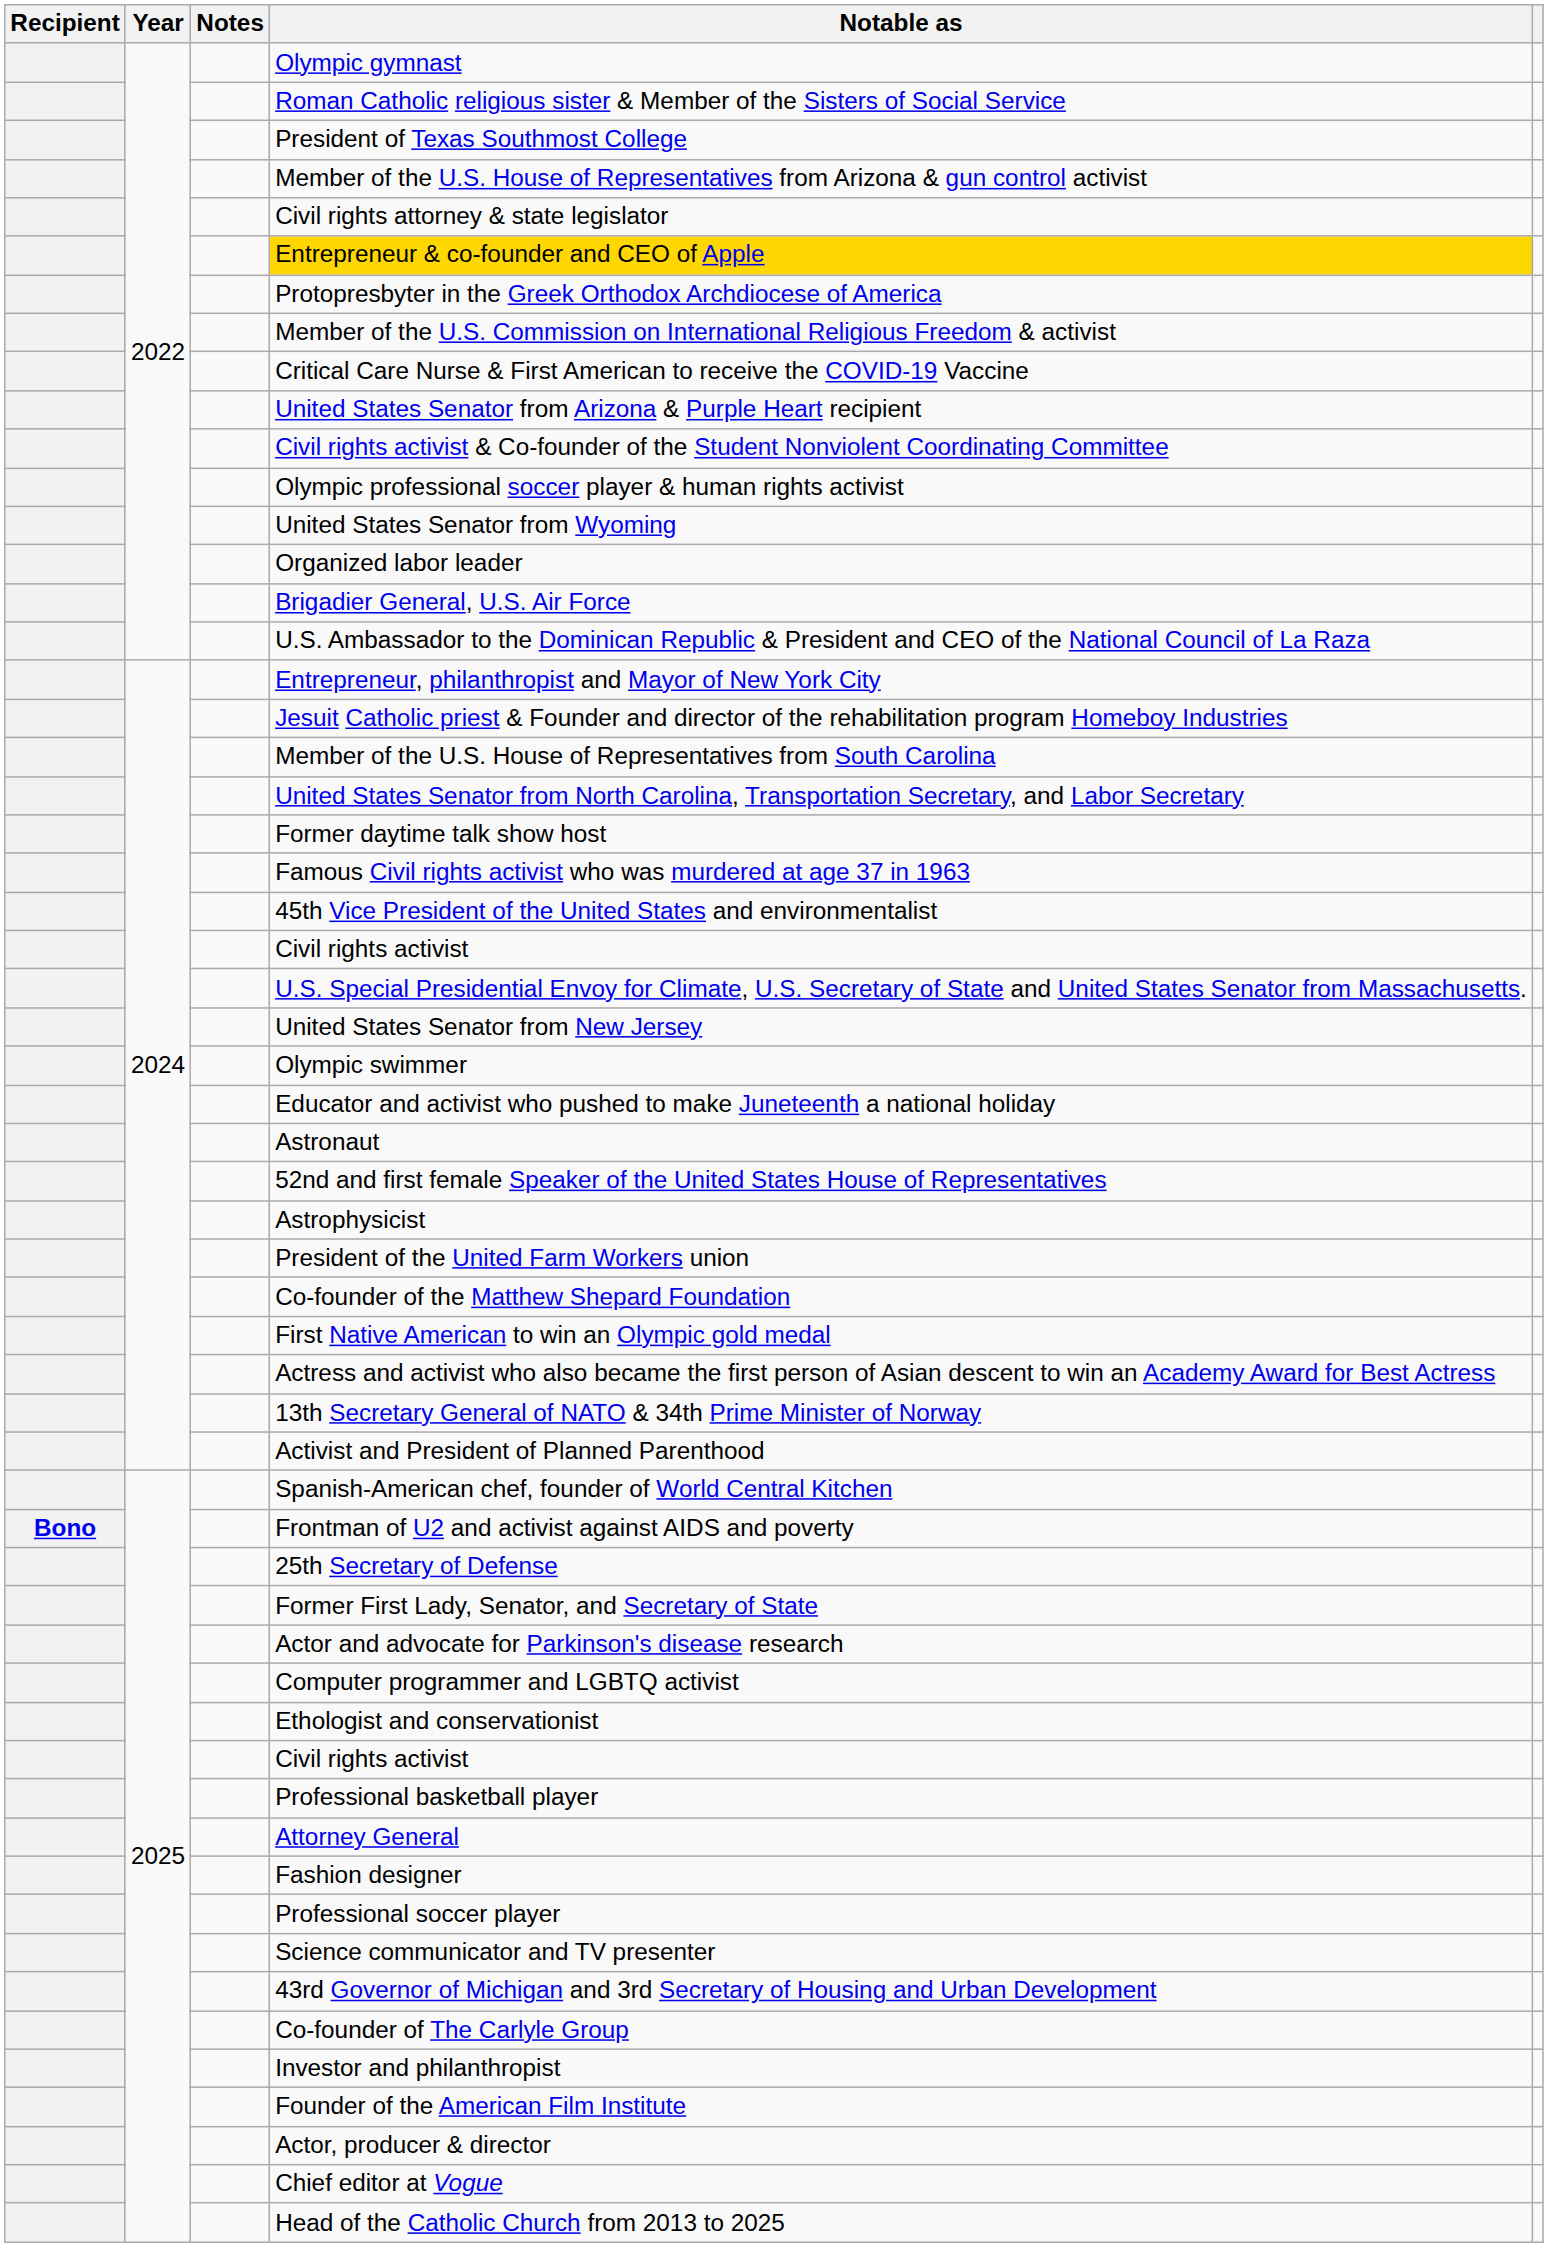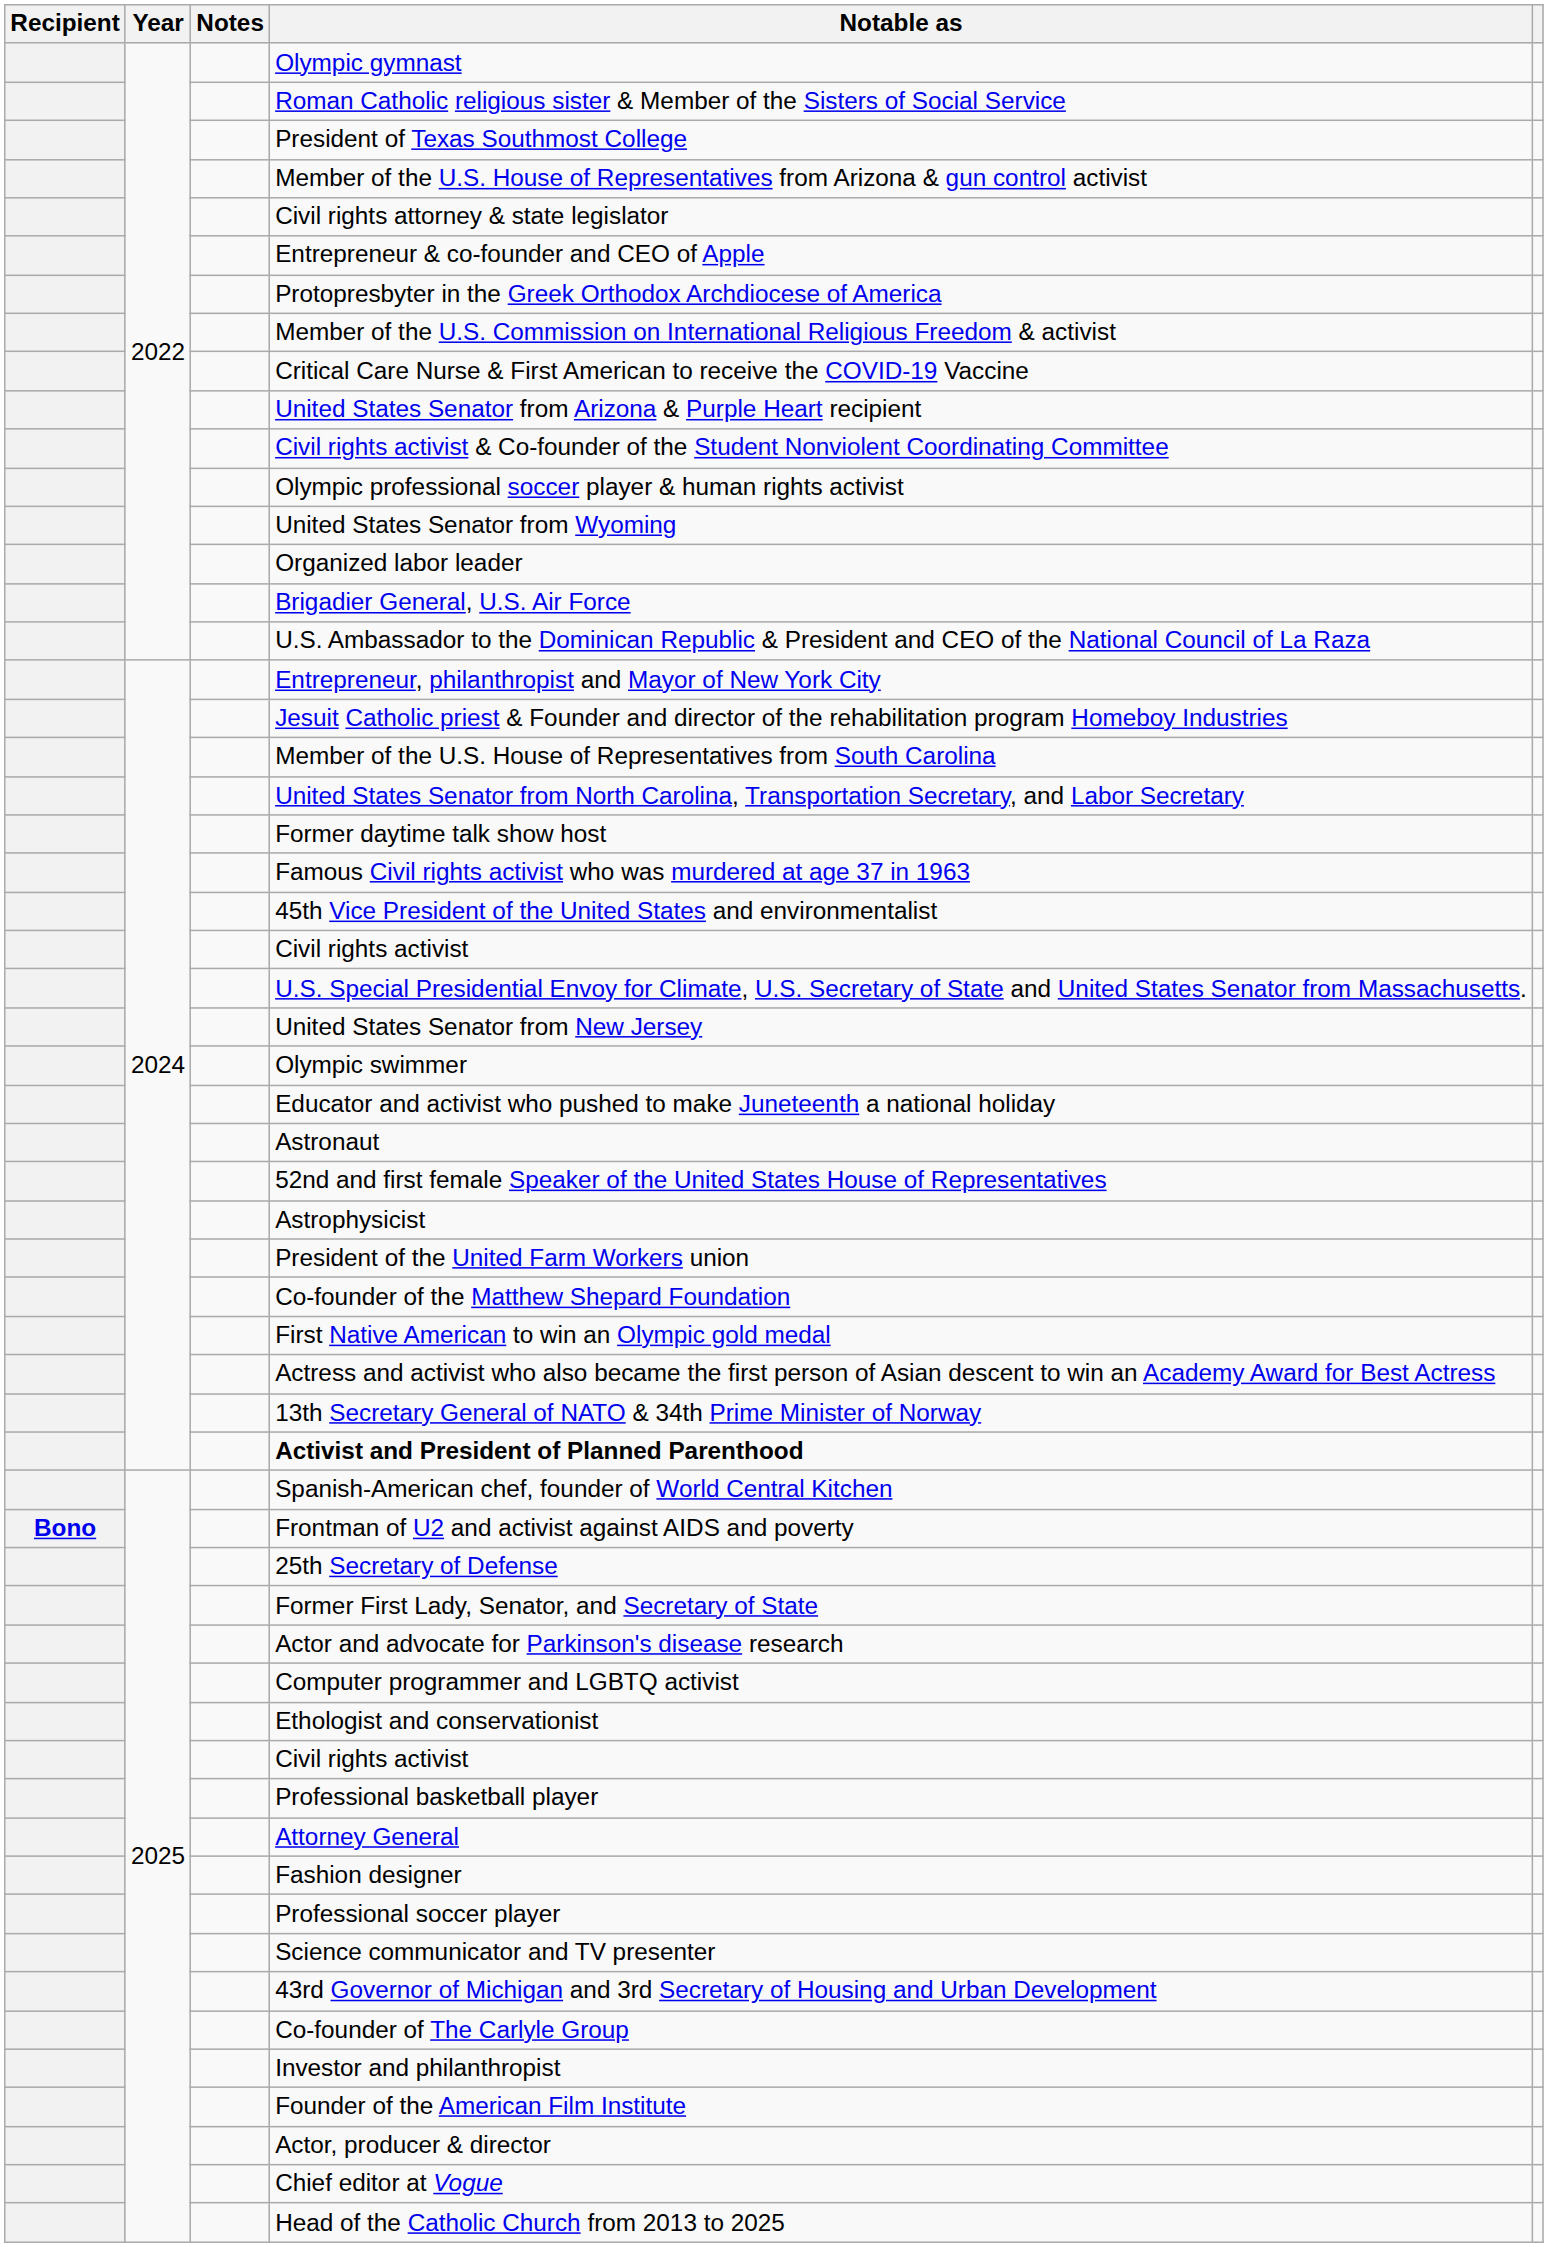(520, 255) gold background -> (520, 255) no background
(520, 1450) normal -> (539, 1450) bold
